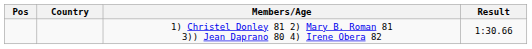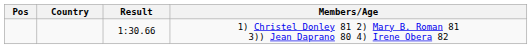columns swapped: (282, 12) <-> (494, 12)
